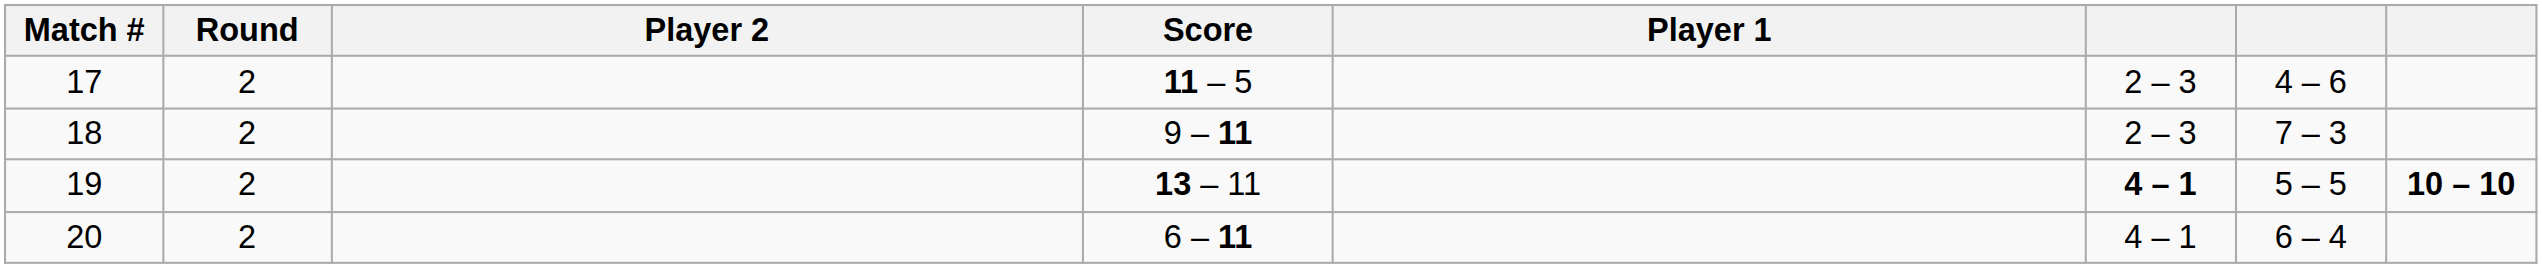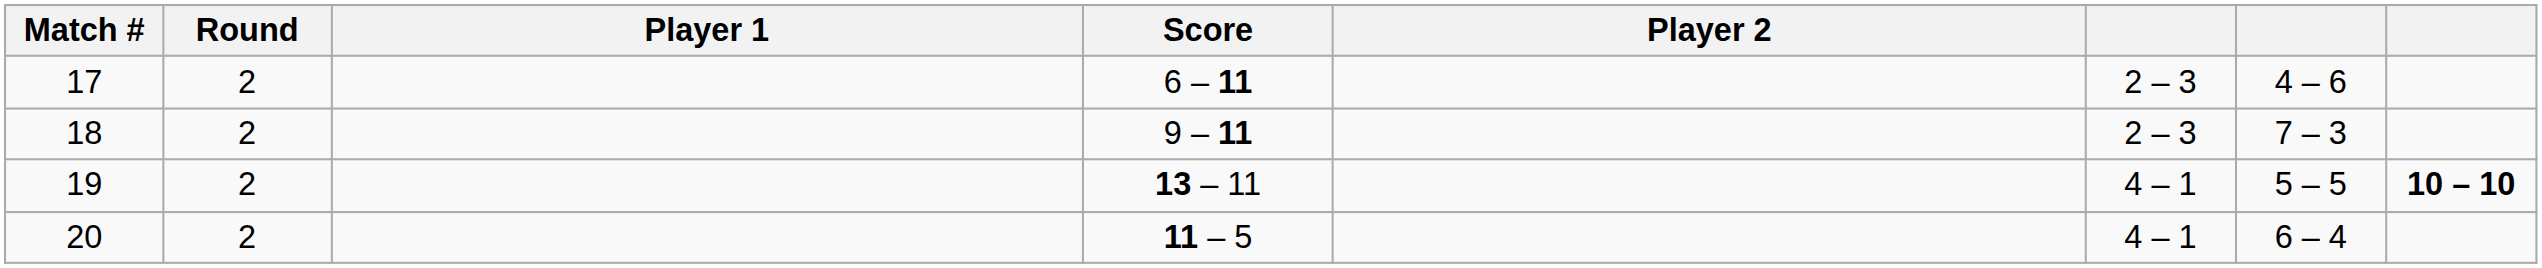columns swapped: (1709, 30) <-> (707, 30)
(1208, 81) 11 – 5 -> (1208, 81) 6 – 11
(2160, 184) bold -> (2160, 184) normal
(1208, 236) 6 – 11 -> (1208, 236) 11 – 5
